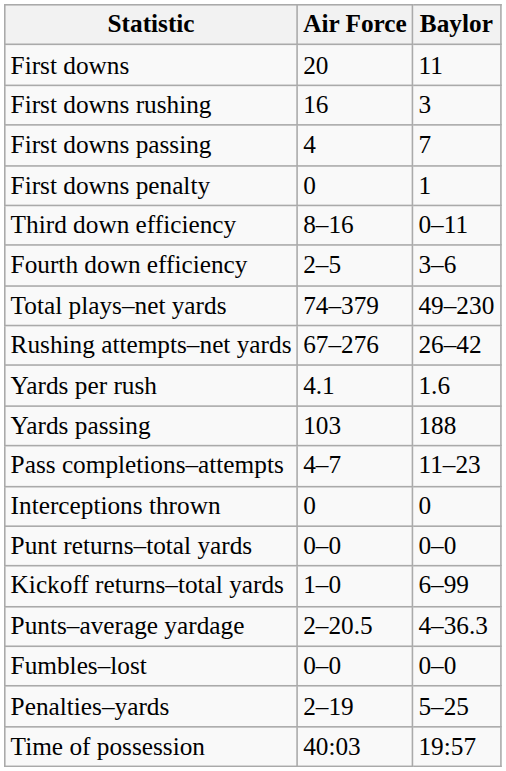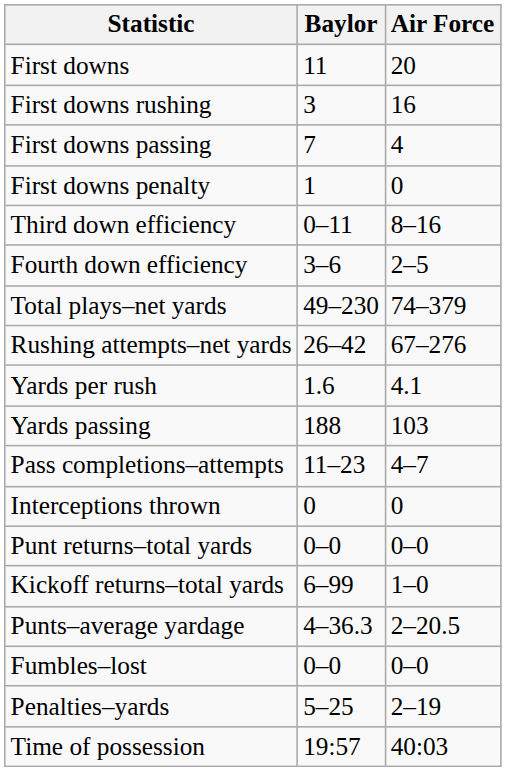columns swapped: (456, 24) <-> (355, 24)
